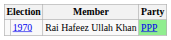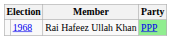(22, 27) 1970 -> (22, 27) 1968
